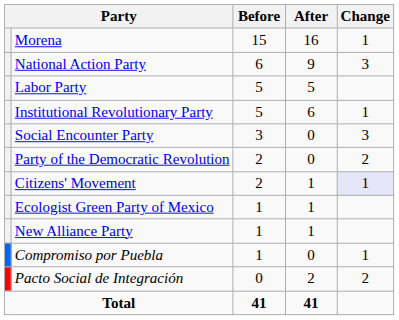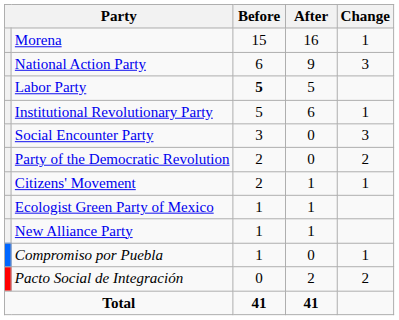(259, 87) normal -> (259, 87) bold
(365, 183) lavender background -> (365, 183) no background
